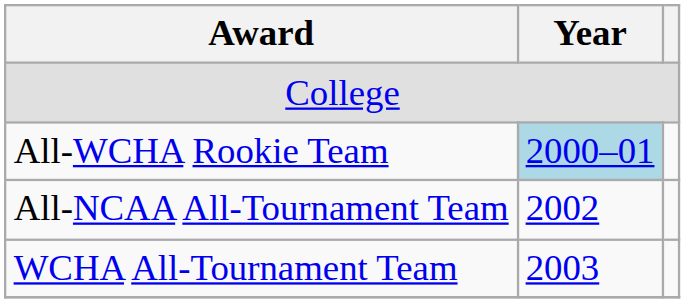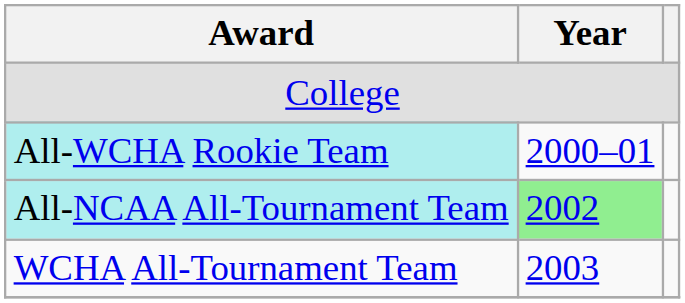(201, 150) no background -> (201, 150) paleturquoise background
(590, 150) lightblue background -> (590, 150) no background
(261, 208) no background -> (261, 208) paleturquoise background
(562, 208) no background -> (562, 208) lightgreen background
